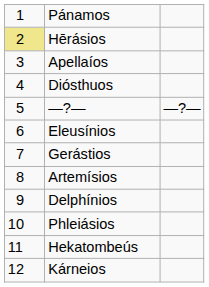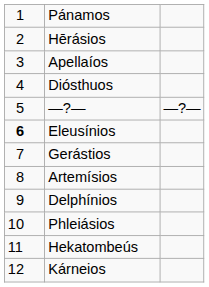(16, 39) khaki background -> (16, 39) no background
(16, 131) normal -> (16, 131) bold
